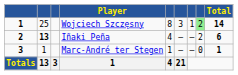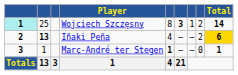(21, 24) no background -> (21, 24) paleturquoise background
(181, 24) normal -> (181, 24) bold
(201, 24) lightgreen background -> (201, 24) no background
(219, 37) no background -> (219, 37) gold background
(170, 50) normal -> (170, 50) bold
